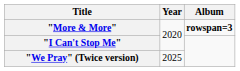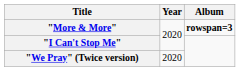(172, 58) 2025 -> (172, 58) 2020
